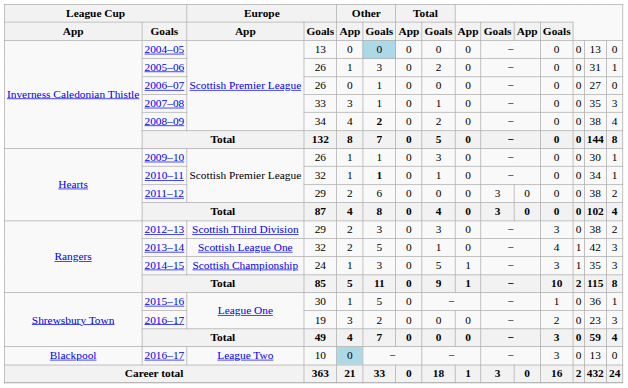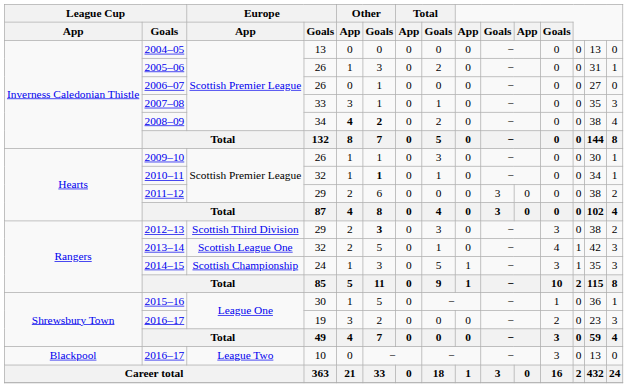(379, 49) lightblue background -> (379, 49) no background
(350, 121) normal -> (350, 121) bold
(379, 229) normal -> (379, 229) bold
(350, 355) lightblue background -> (350, 355) no background
